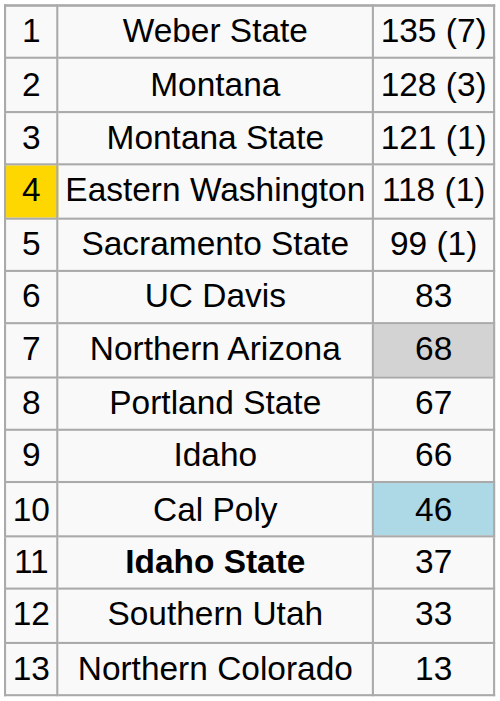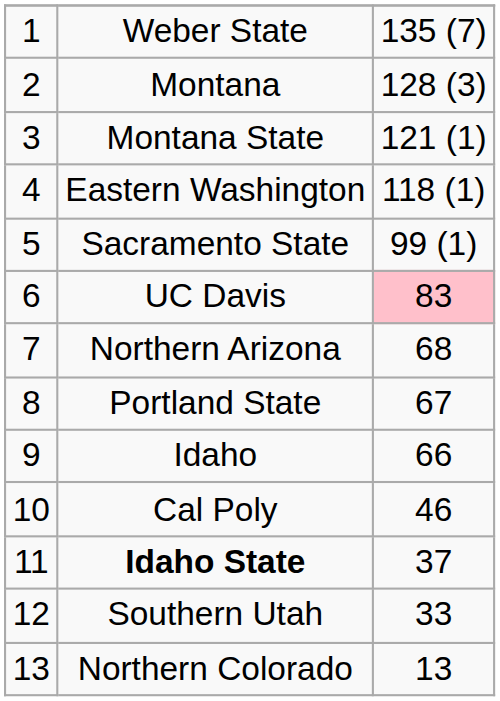(31, 190) gold background -> (31, 190) no background
(434, 296) no background -> (434, 296) pink background
(434, 349) lightgrey background -> (434, 349) no background
(434, 508) lightblue background -> (434, 508) no background
